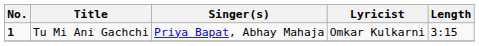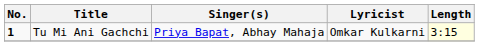(444, 32) no background -> (444, 32) lightyellow background
